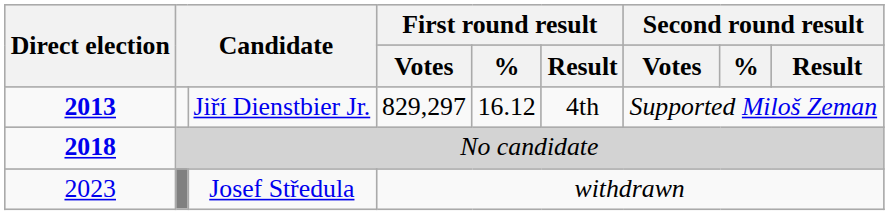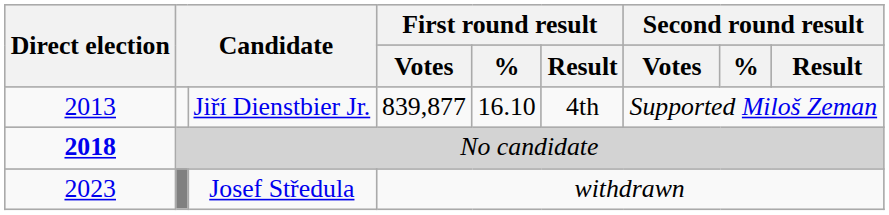(90, 106) bold -> (90, 106) normal
(424, 106) 829,297 -> (424, 106) 839,877
(507, 106) 16.12 -> (507, 106) 16.10
